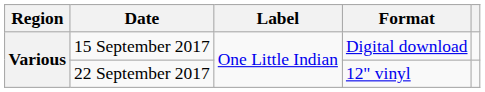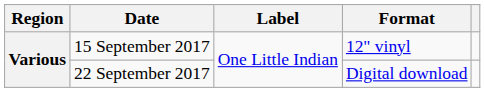(407, 45) Digital download -> (378, 45) 12" vinyl
(378, 73) 12" vinyl -> (407, 73) Digital download
